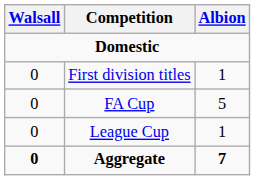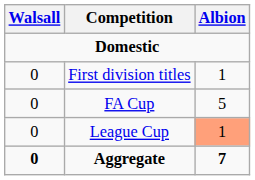(222, 131) no background -> (222, 131) lightsalmon background
